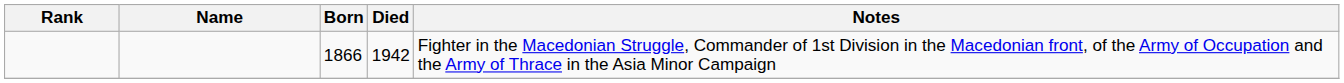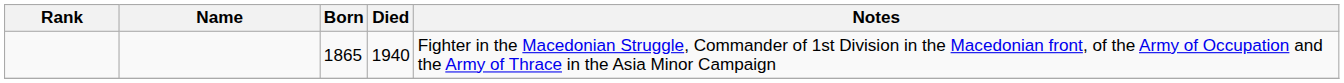(343, 54) 1866 -> (343, 54) 1865
(391, 54) 1942 -> (391, 54) 1940
